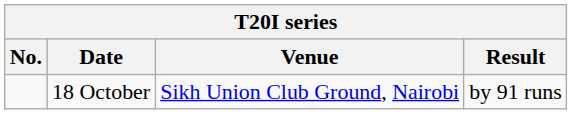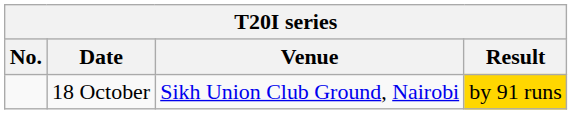(516, 91) no background -> (516, 91) gold background
